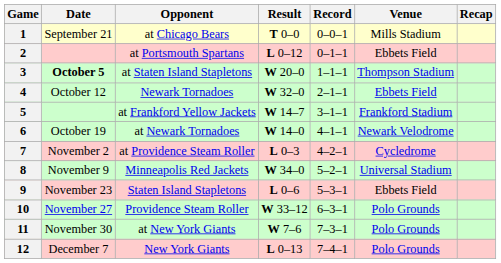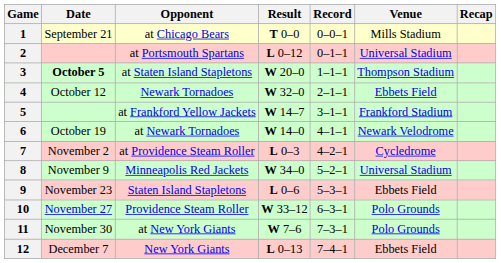(406, 53) Ebbets Field -> (406, 53) Universal Stadium
(406, 248) Polo Grounds -> (406, 248) Ebbets Field
